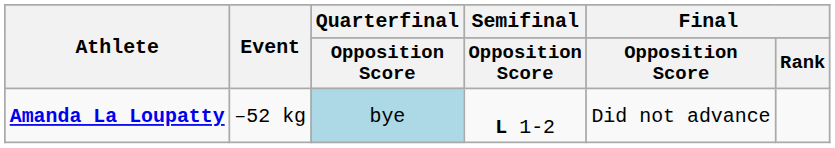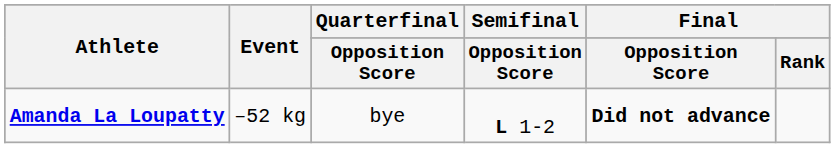(387, 116) lightblue background -> (387, 116) no background
(681, 116) normal -> (681, 116) bold
